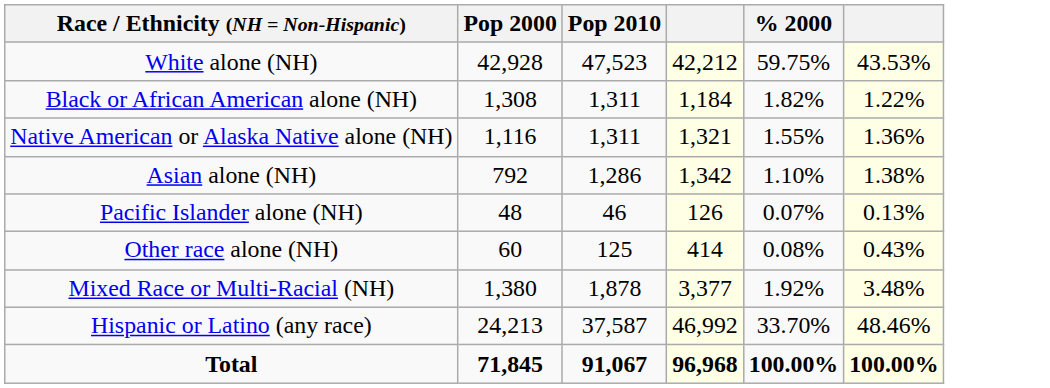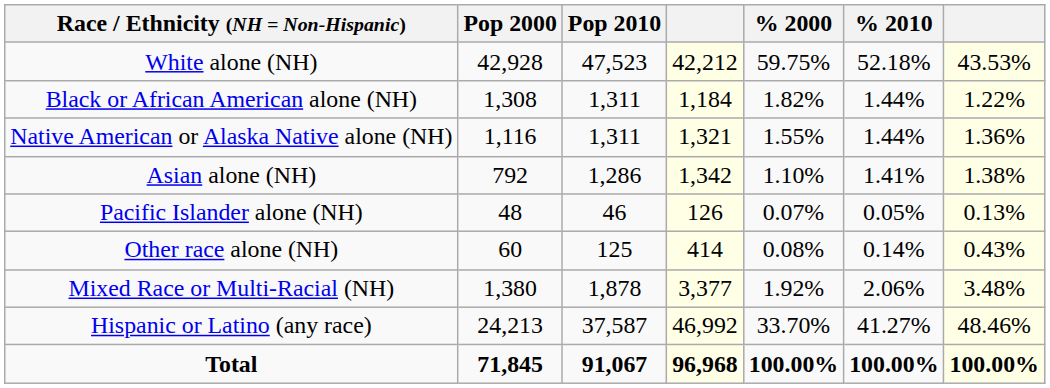+ column: (894, 23)
